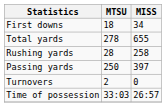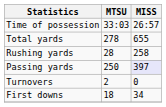rows swapped: (35, 25) <-> (53, 95)
(141, 67) no background -> (141, 67) lavender background
